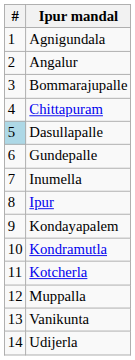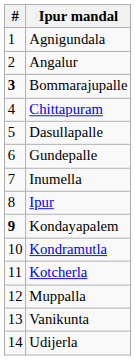(12, 86) normal -> (12, 86) bold
(12, 132) lightblue background -> (12, 132) no background
(12, 226) normal -> (12, 226) bold
